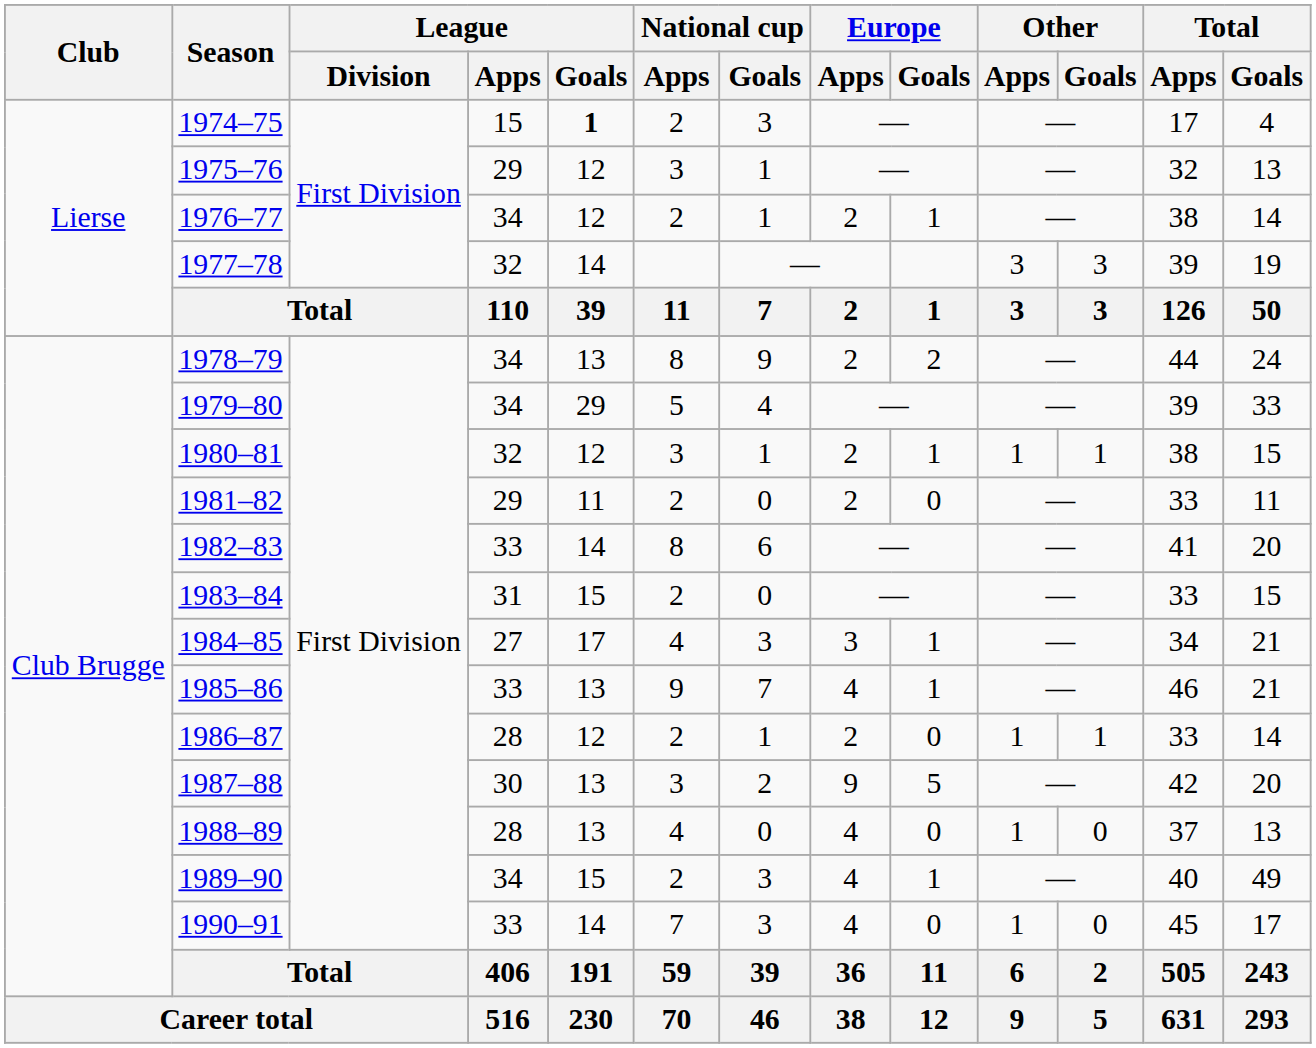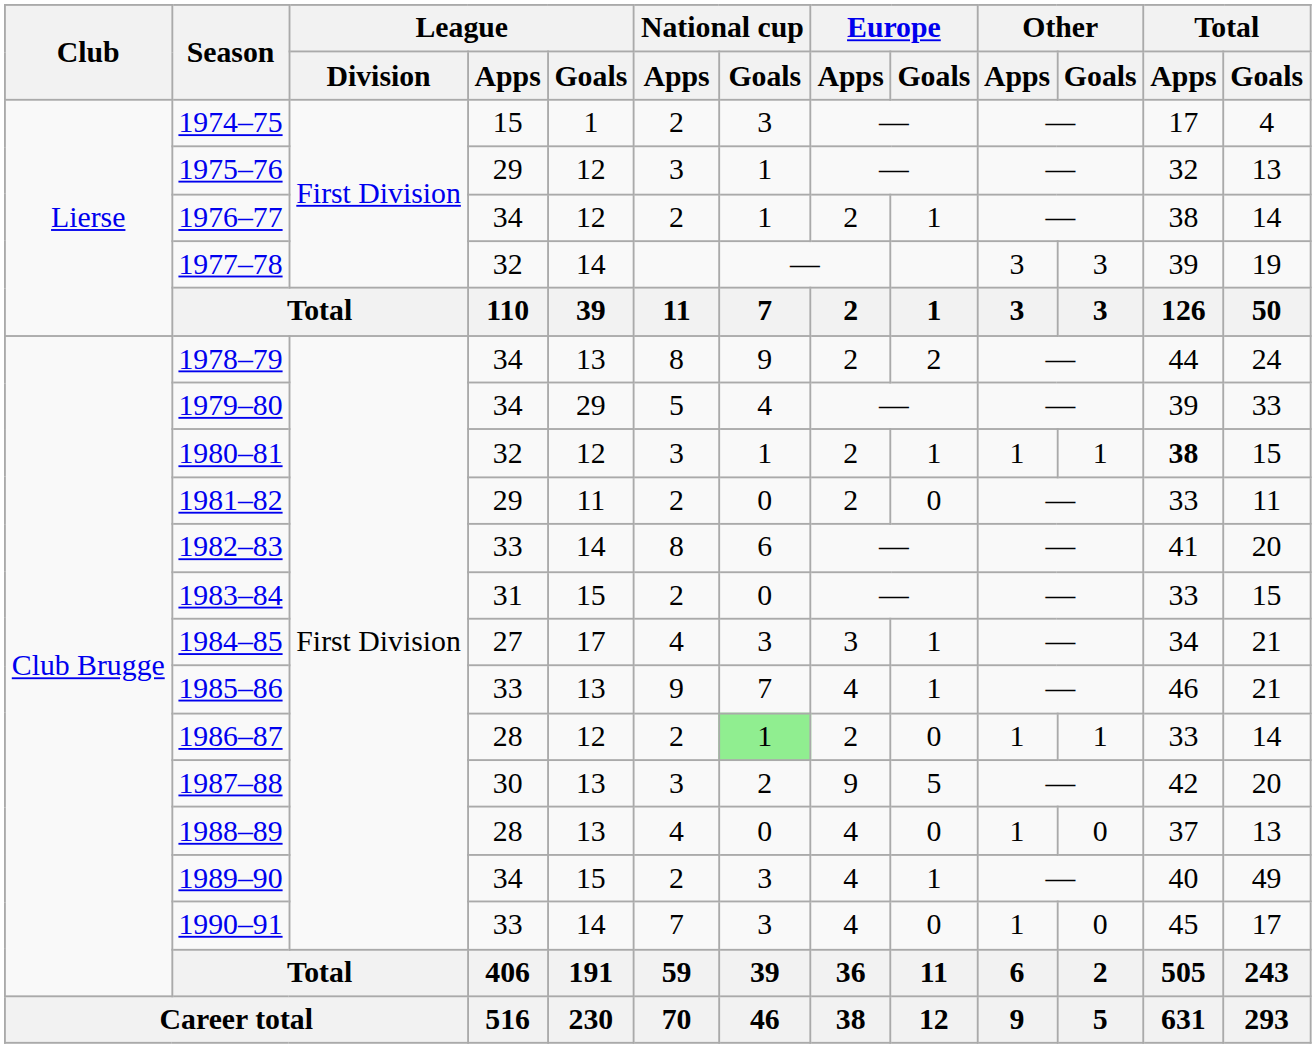(591, 122) bold -> (591, 122) normal
(1183, 452) normal -> (1183, 452) bold
(765, 736) no background -> (765, 736) lightgreen background
